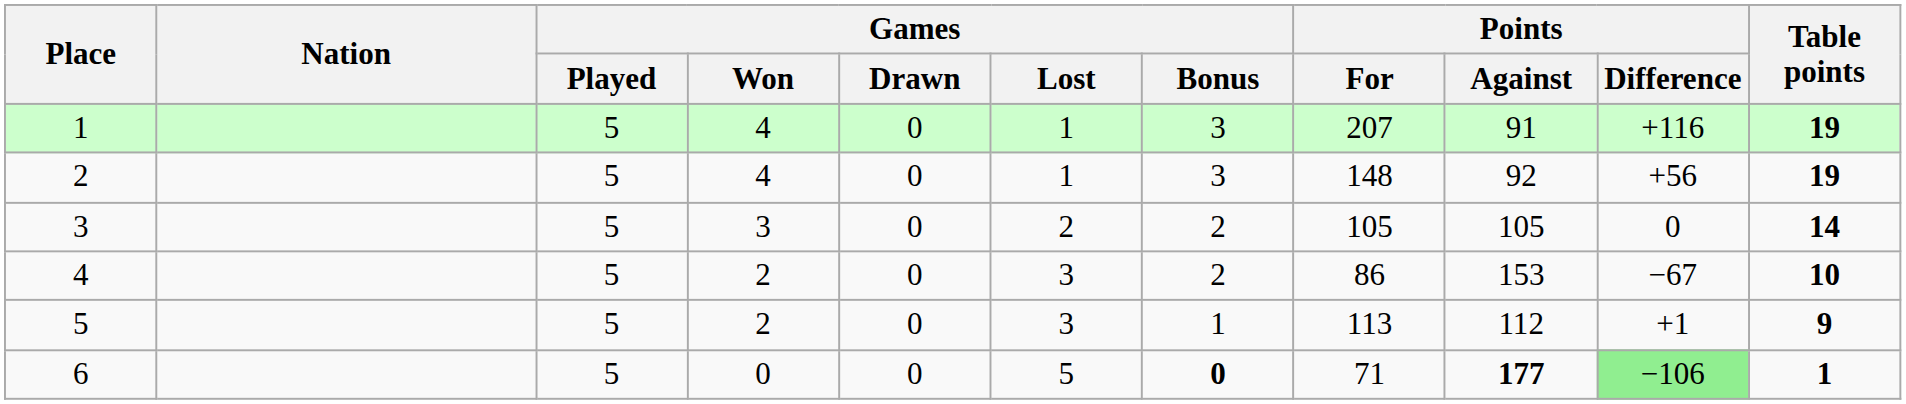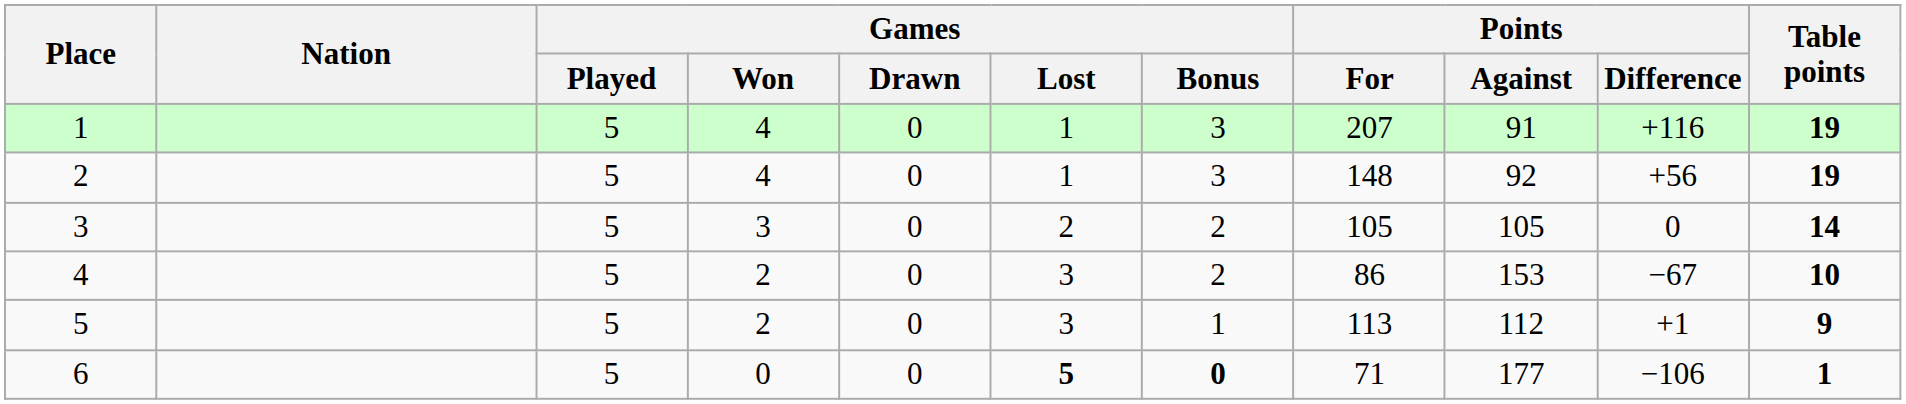(1066, 373) normal -> (1066, 373) bold
(1521, 373) bold -> (1521, 373) normal
(1673, 373) lightgreen background -> (1673, 373) no background
